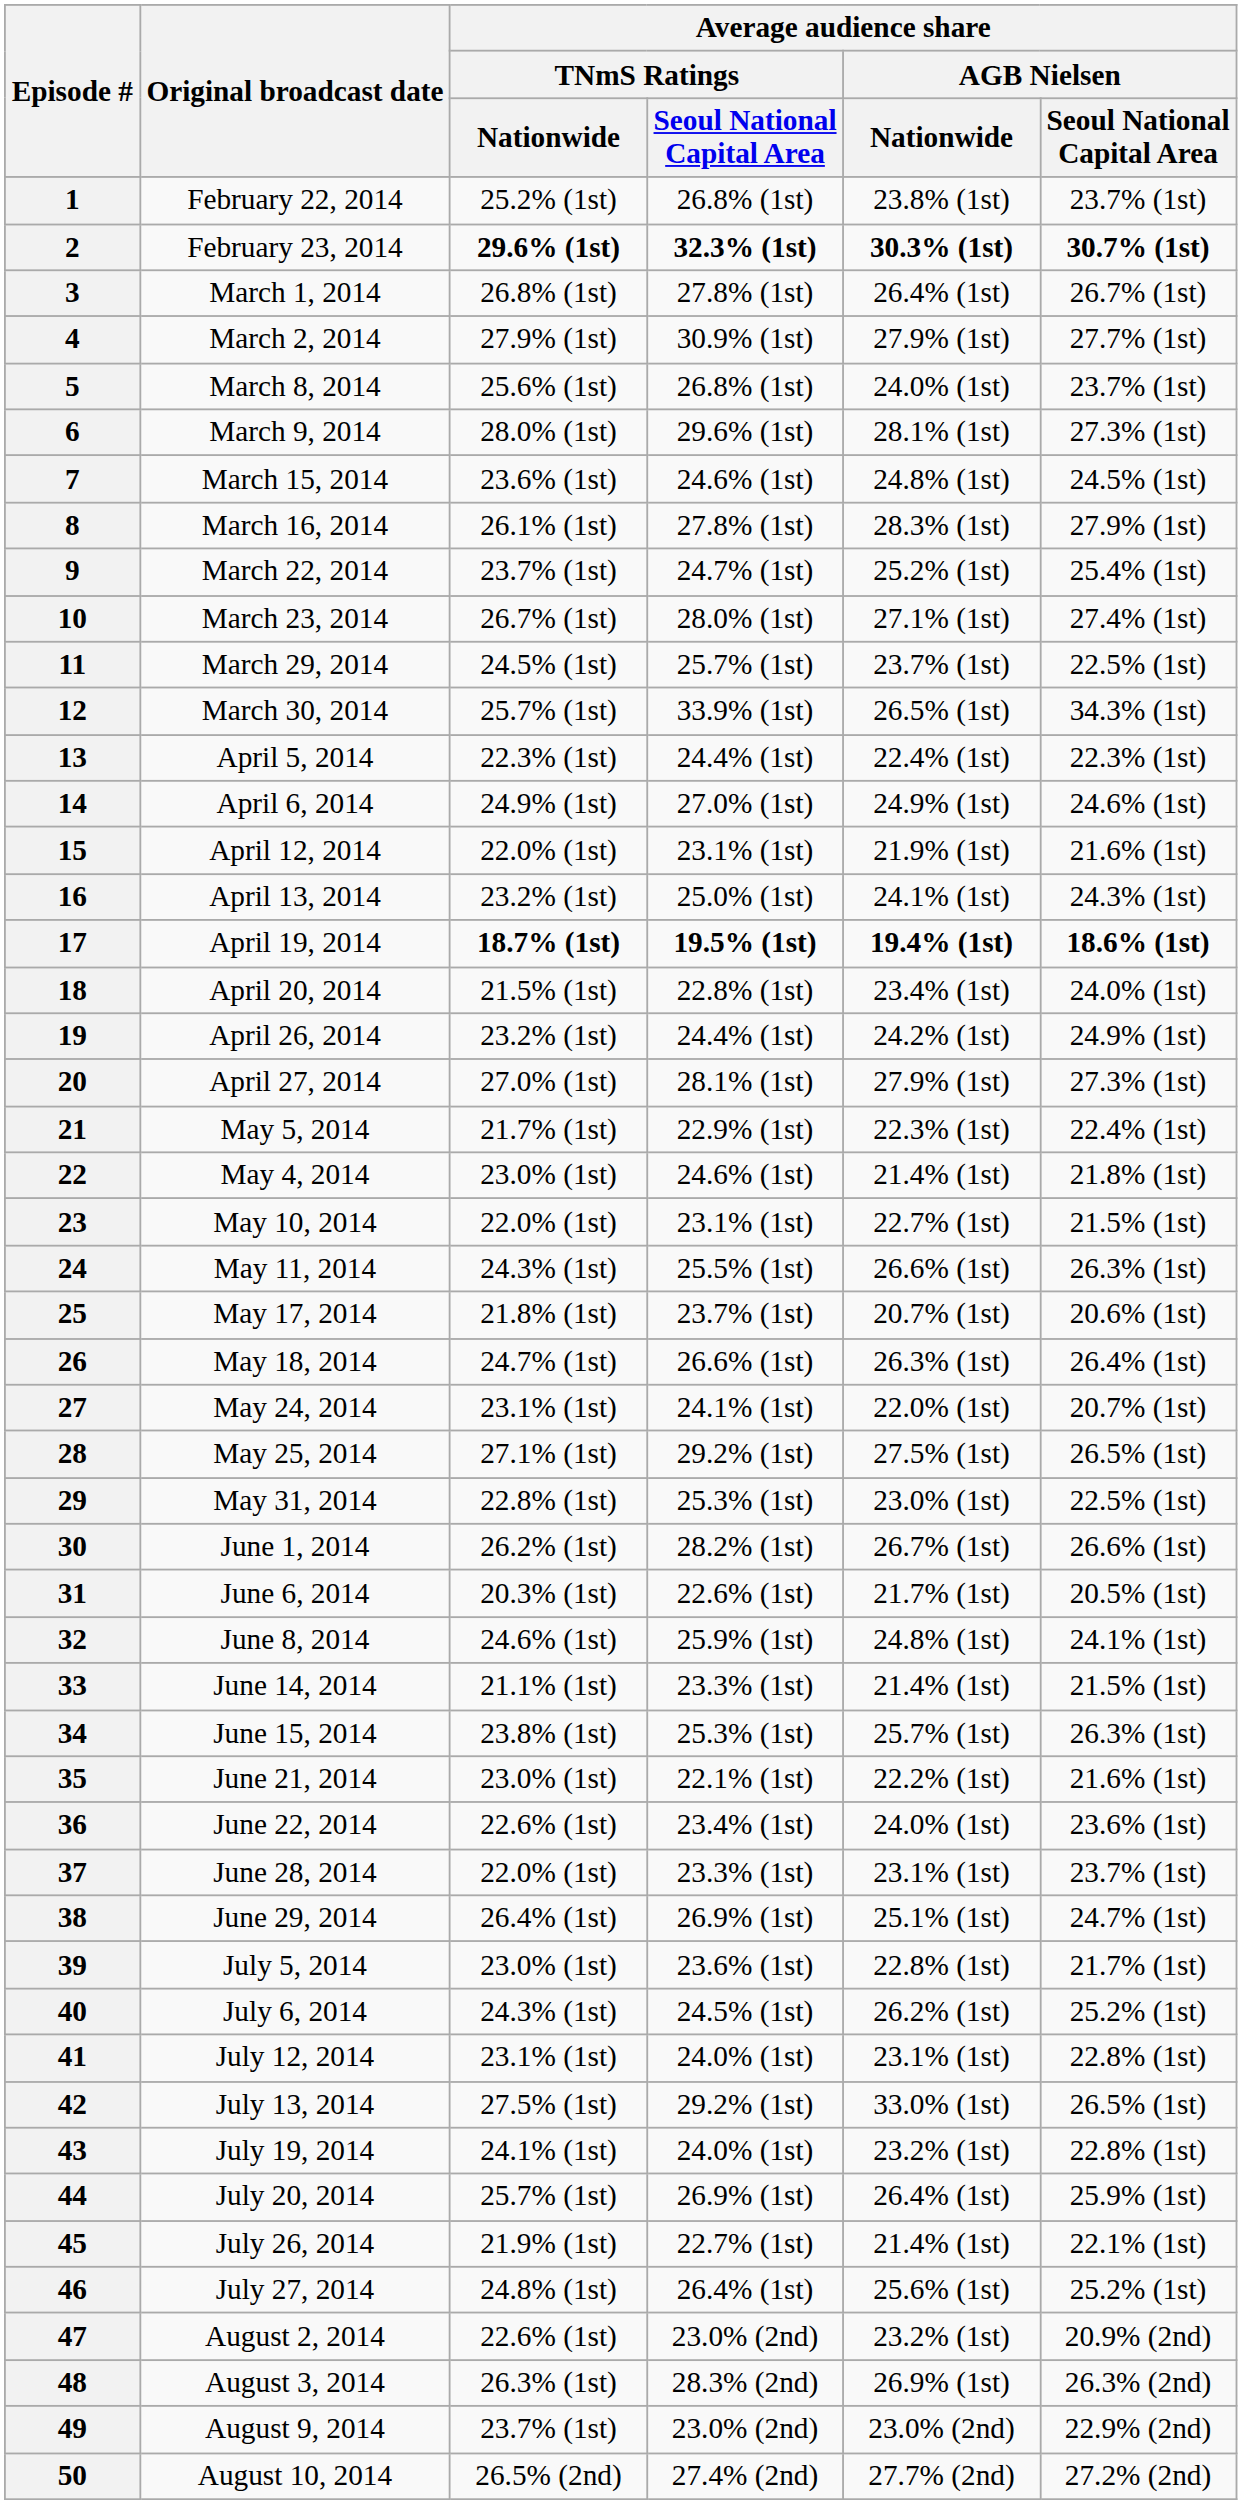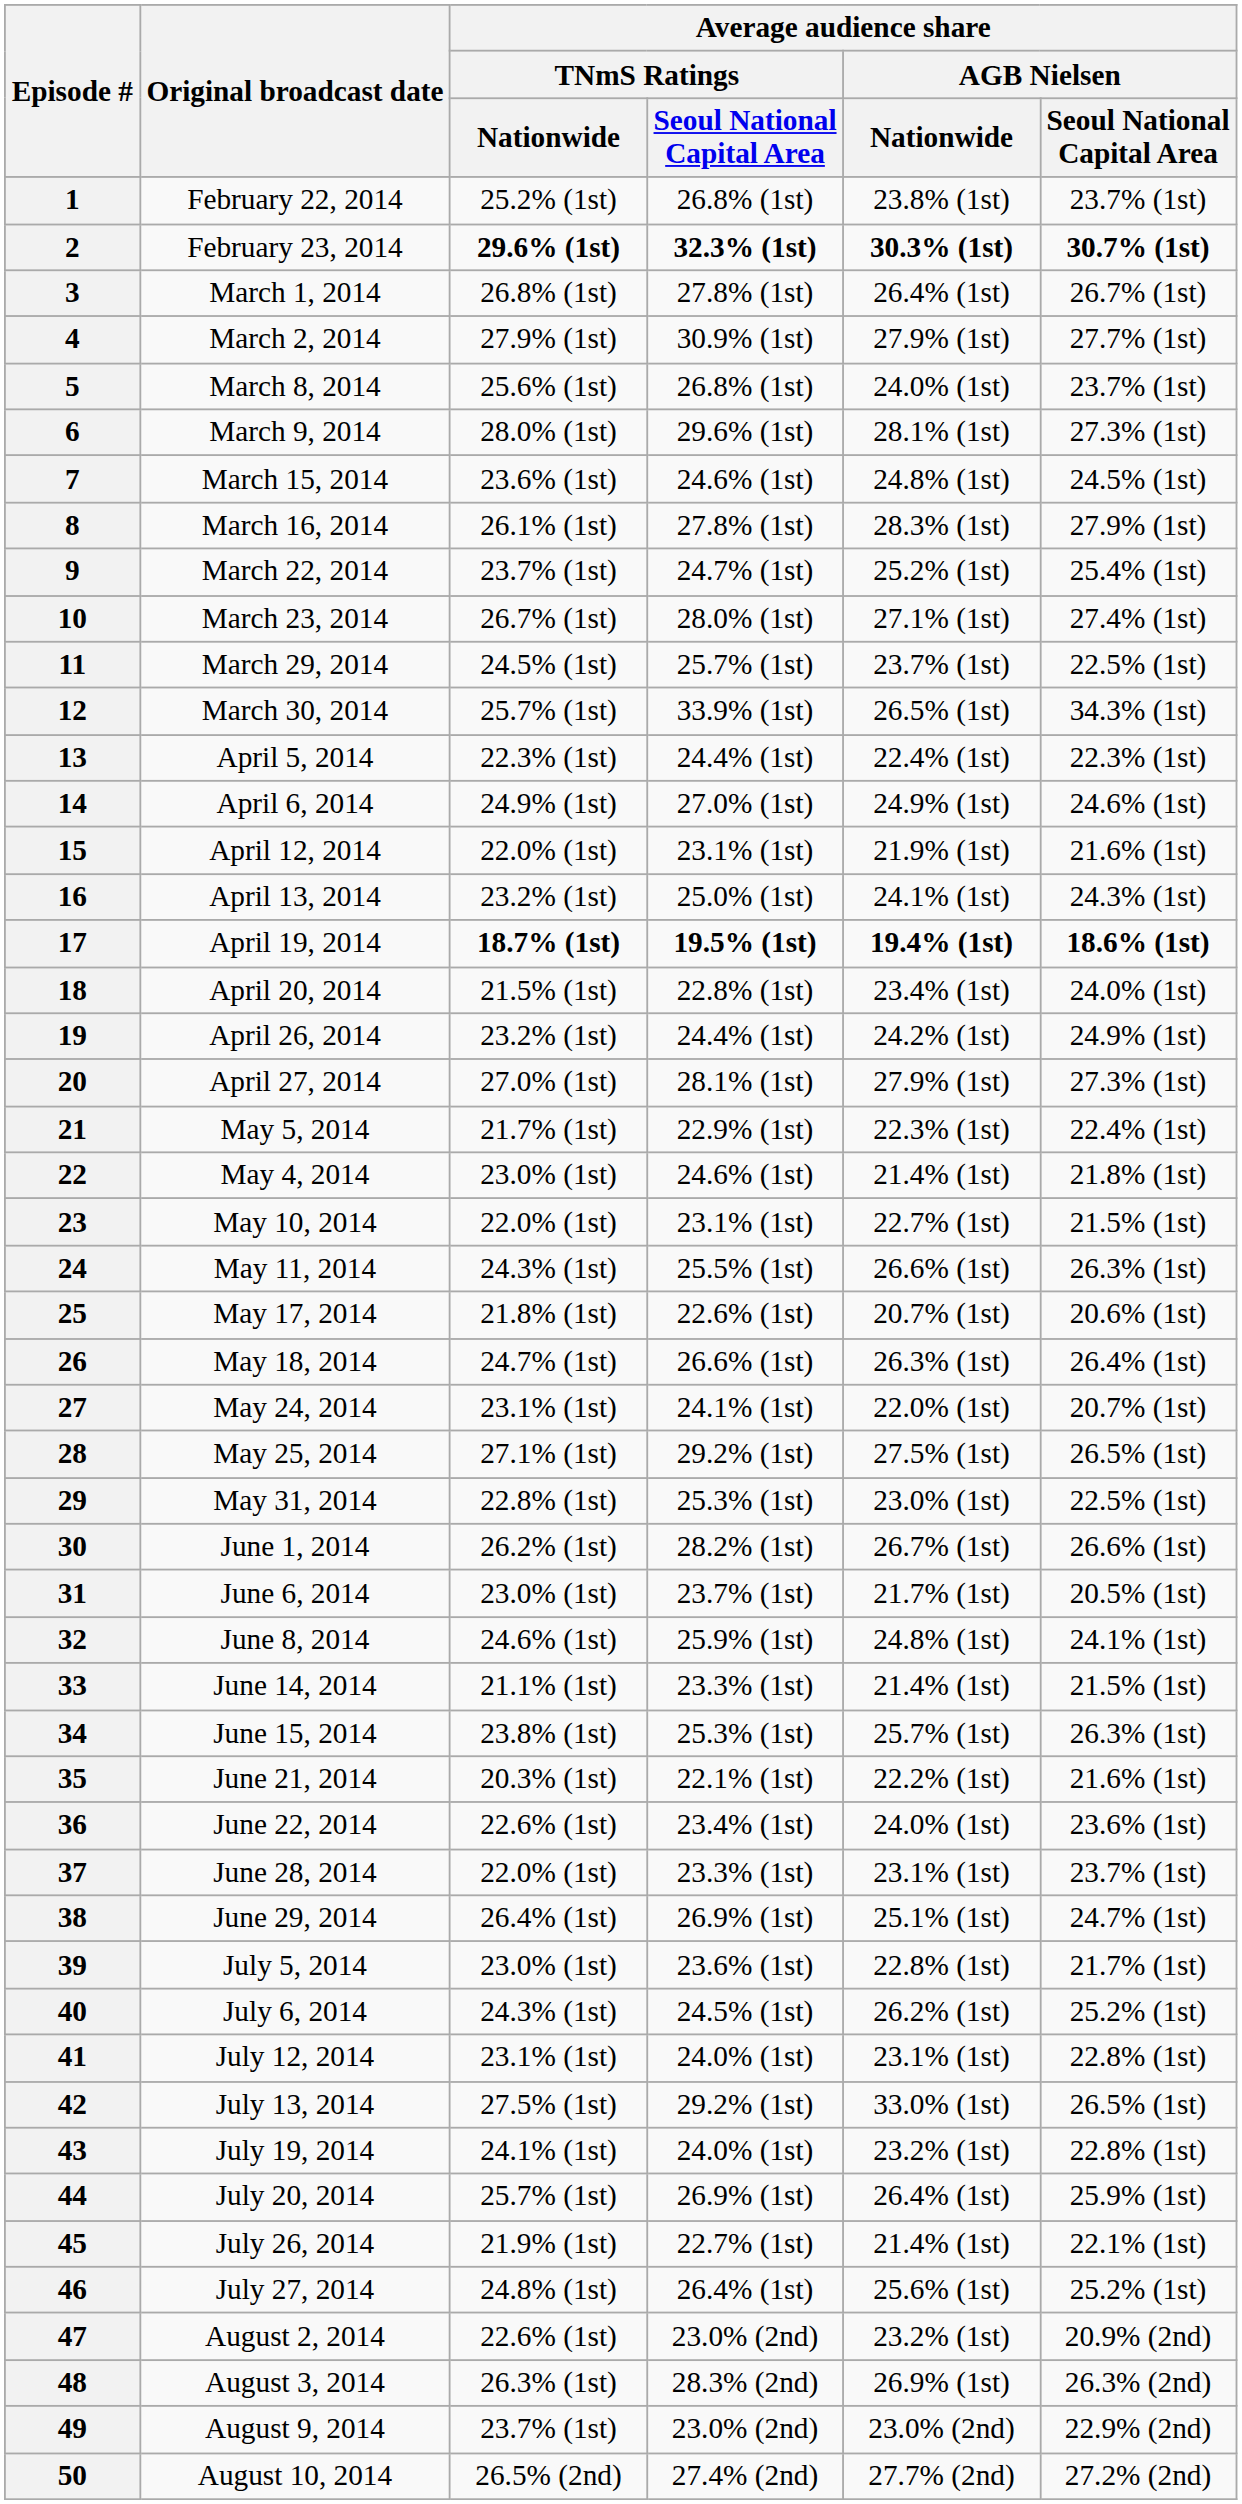(745, 1314) 23.7% (1st) -> (745, 1314) 22.6% (1st)
(549, 1593) 20.3% (1st) -> (549, 1593) 23.0% (1st)
(745, 1593) 22.6% (1st) -> (745, 1593) 23.7% (1st)
(549, 1778) 23.0% (1st) -> (549, 1778) 20.3% (1st)
